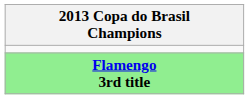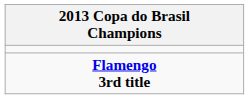(124, 73) lightgreen background -> (124, 73) no background
